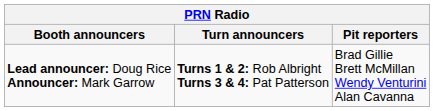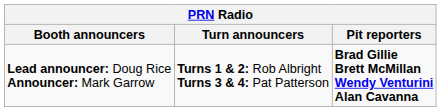(381, 76) normal -> (384, 76) bold
